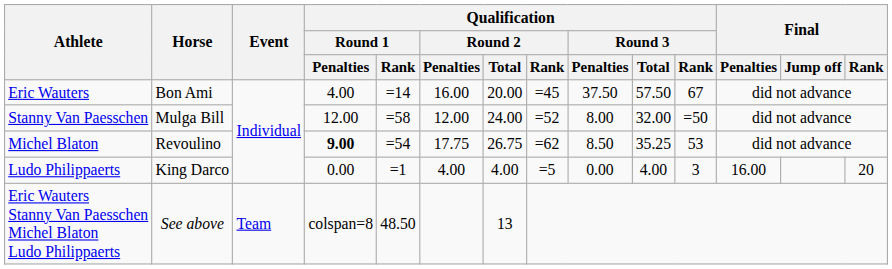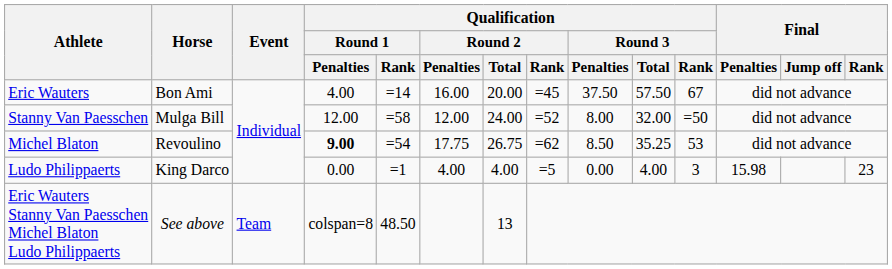(749, 170) 16.00 -> (749, 170) 15.98
(866, 170) 20 -> (866, 170) 23
